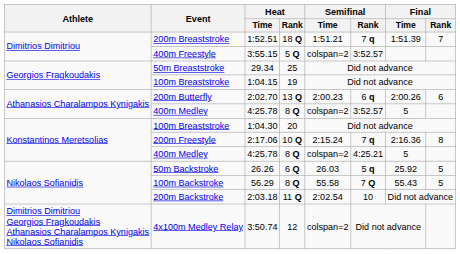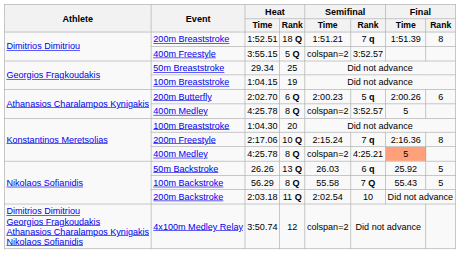(441, 40) 7 -> (441, 40) 8
(292, 97) 13 Q -> (292, 97) 6 Q
(368, 97) 6 q -> (368, 97) 5 q
(406, 154) no background -> (406, 154) lightsalmon background
(292, 169) 6 Q -> (292, 169) 13 Q
(368, 169) 5 q -> (368, 169) 6 q
